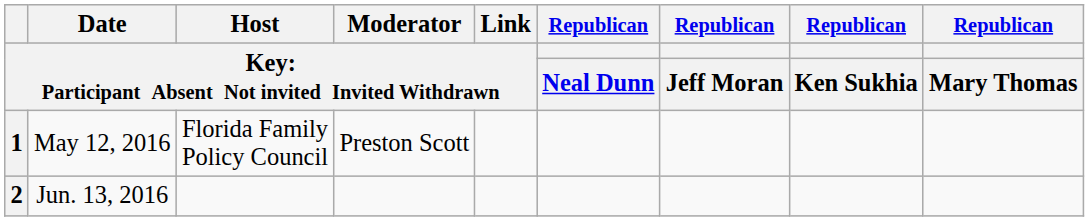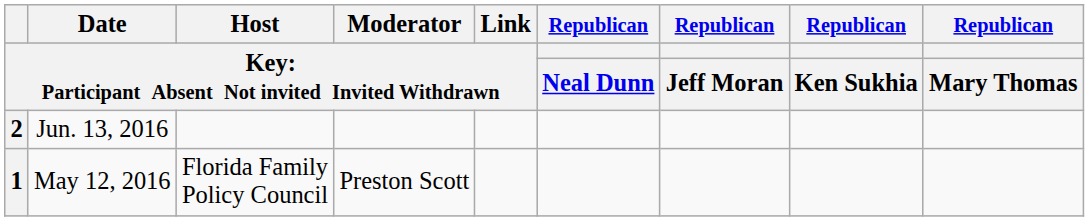rows swapped: (17, 142) <-> (17, 195)
